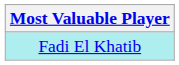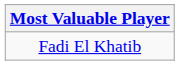(90, 45) paleturquoise background -> (90, 45) no background
